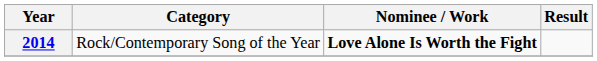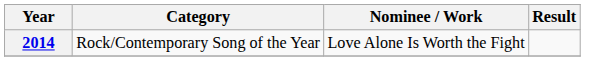(432, 42) bold -> (426, 42) normal
